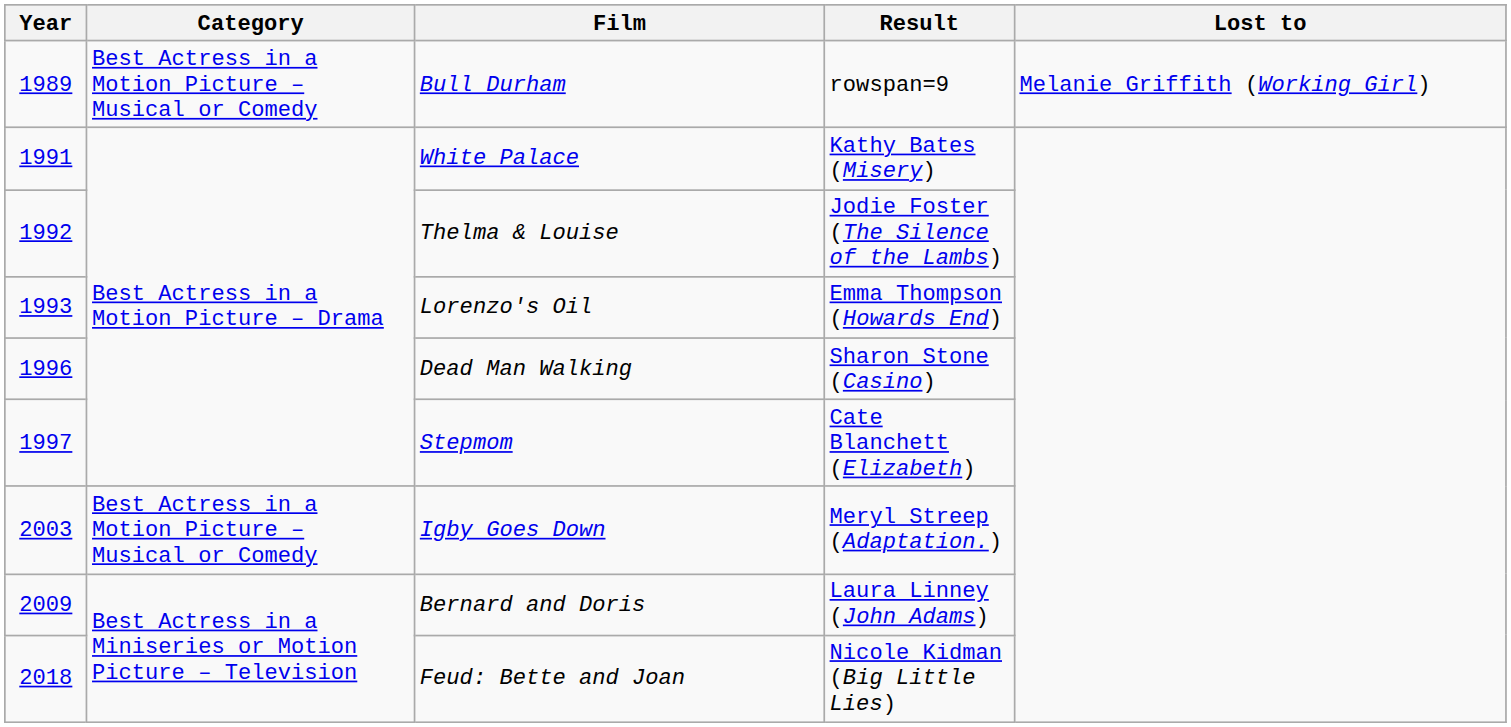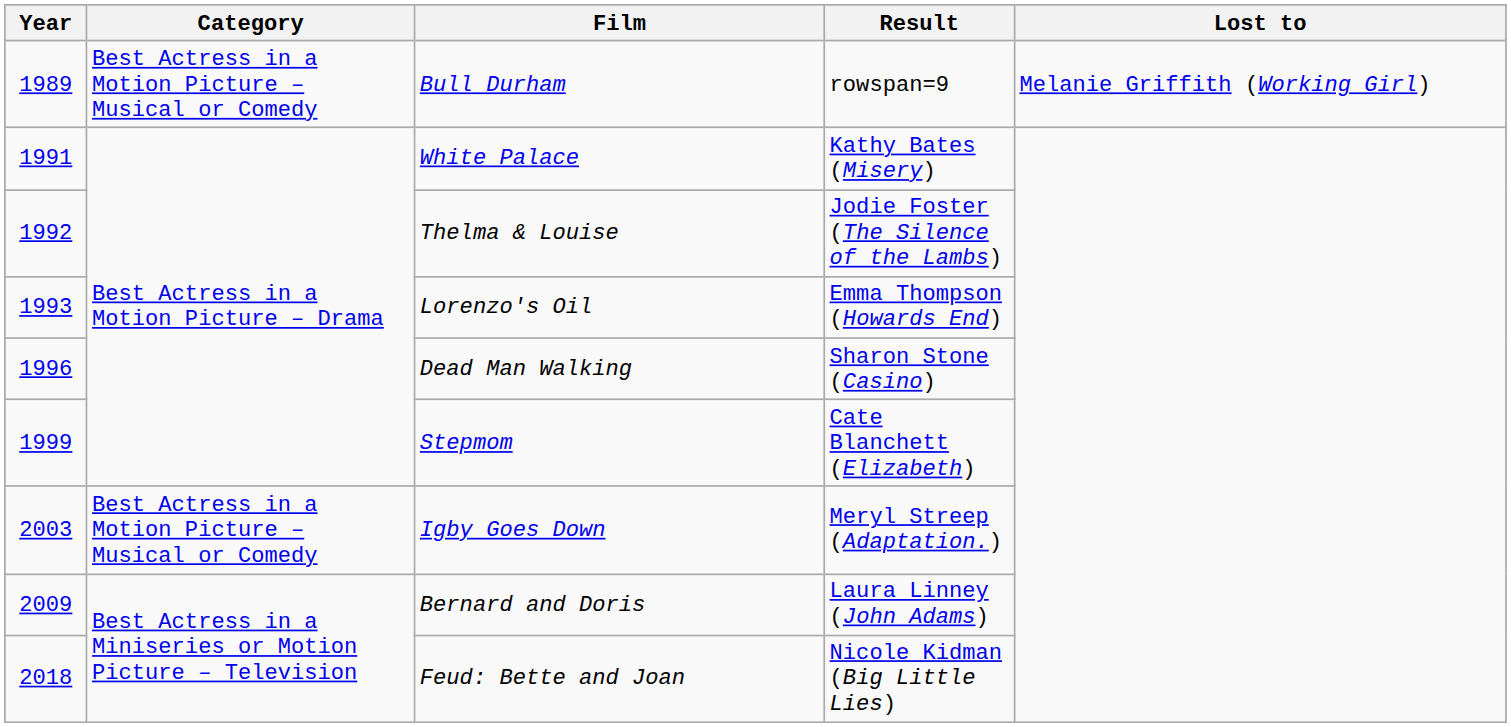(46, 443) 1997 -> (46, 443) 1999
